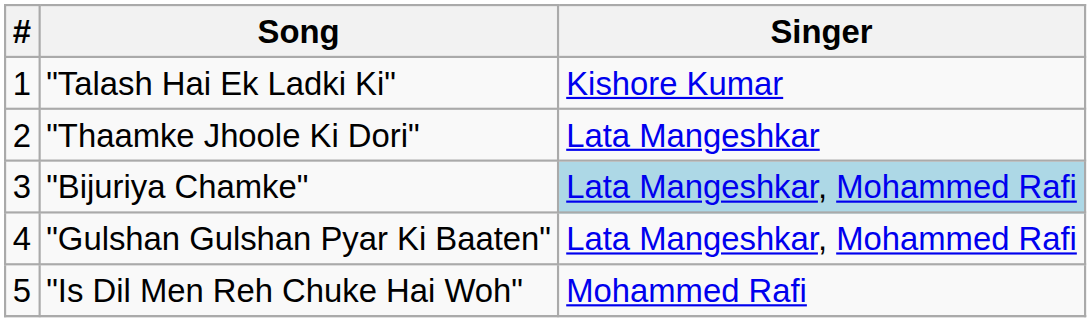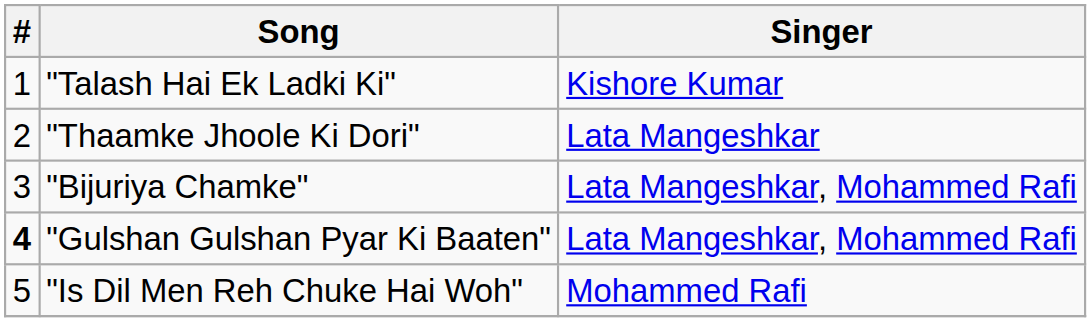(822, 187) lightblue background -> (822, 187) no background
(22, 239) normal -> (22, 239) bold
